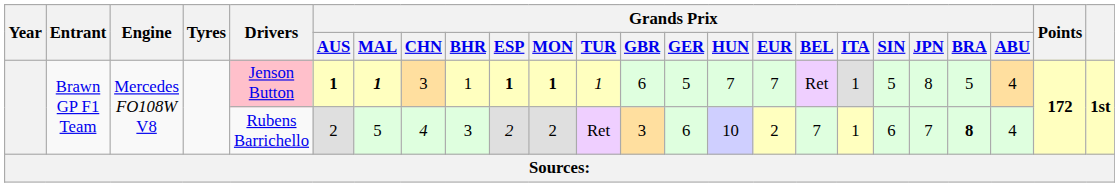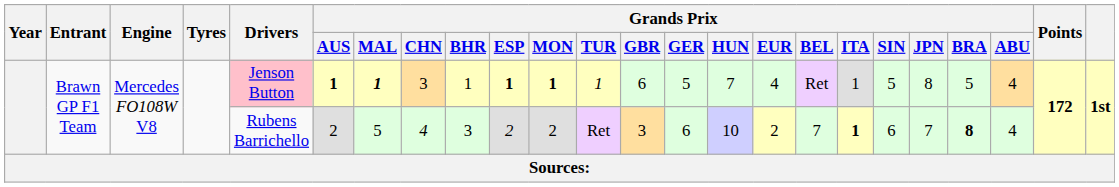(775, 83) 7 -> (775, 83) 4
(855, 130) normal -> (855, 130) bold
